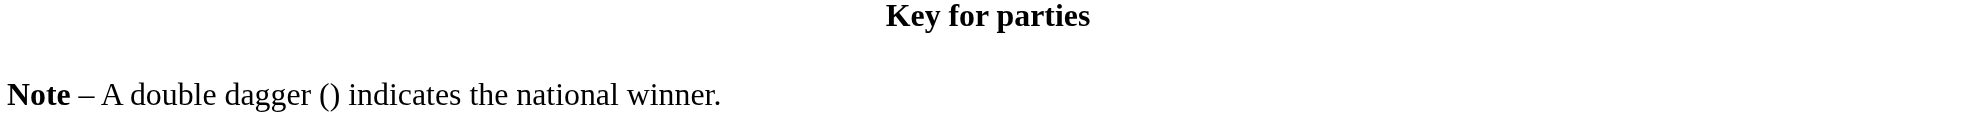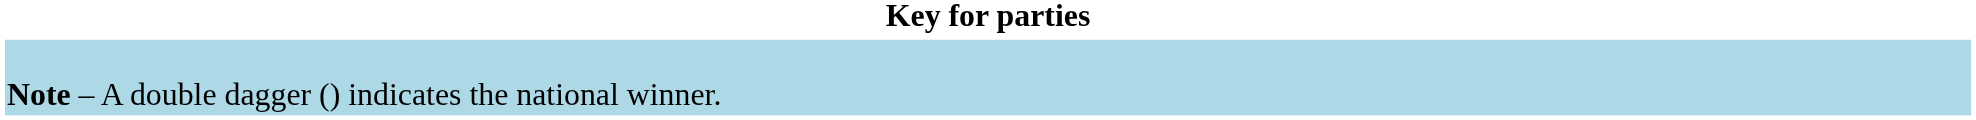(364, 94) no background -> (364, 94) lightblue background
